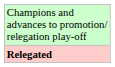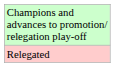(29, 54) bold -> (28, 54) normal
